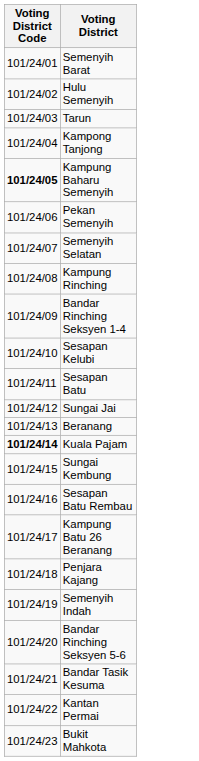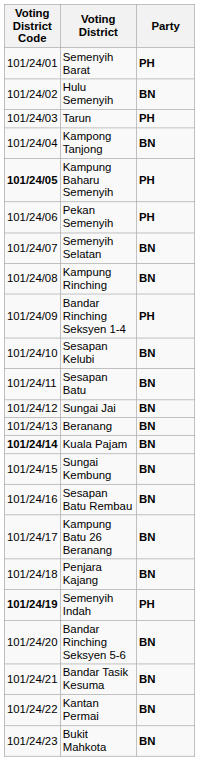+ column: (166, 26)
(32, 605) normal -> (32, 605) bold
